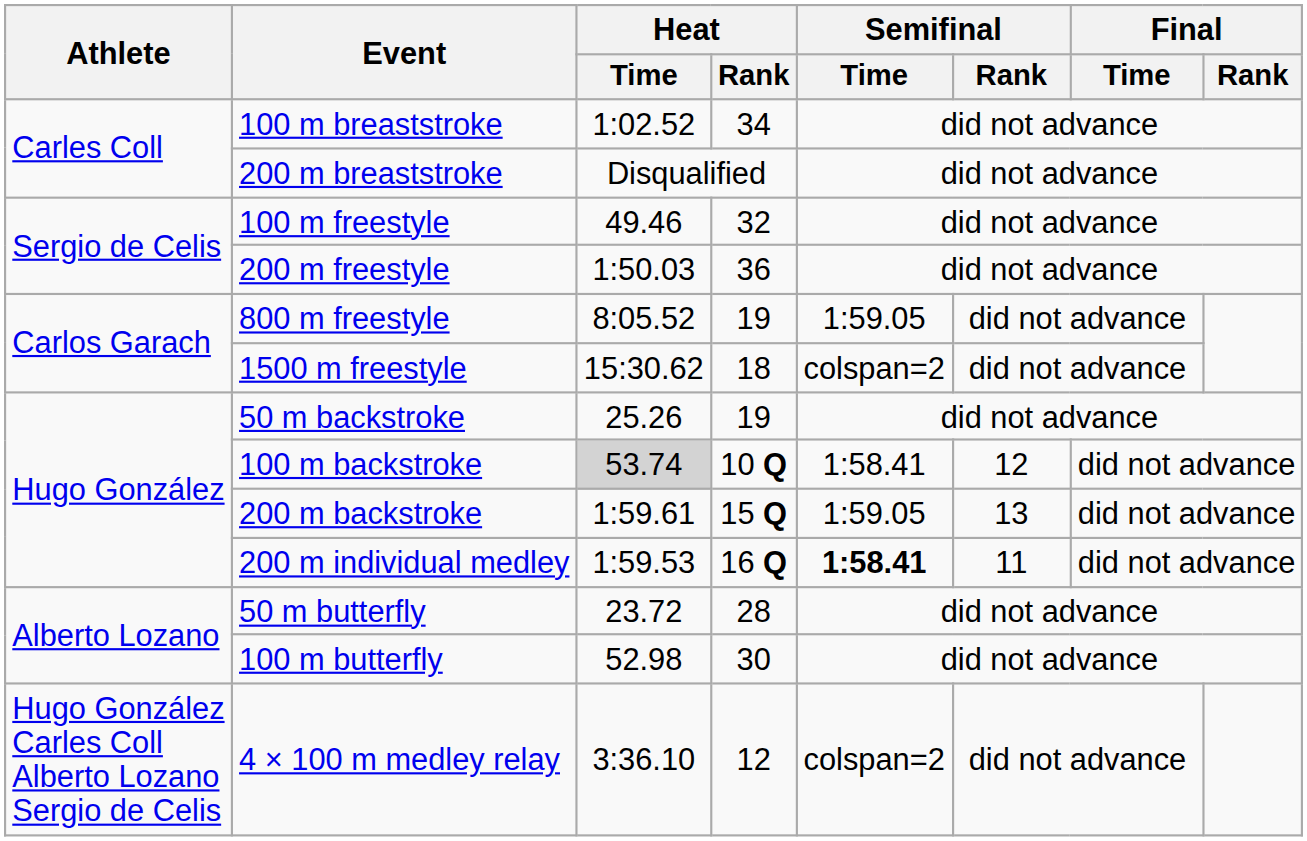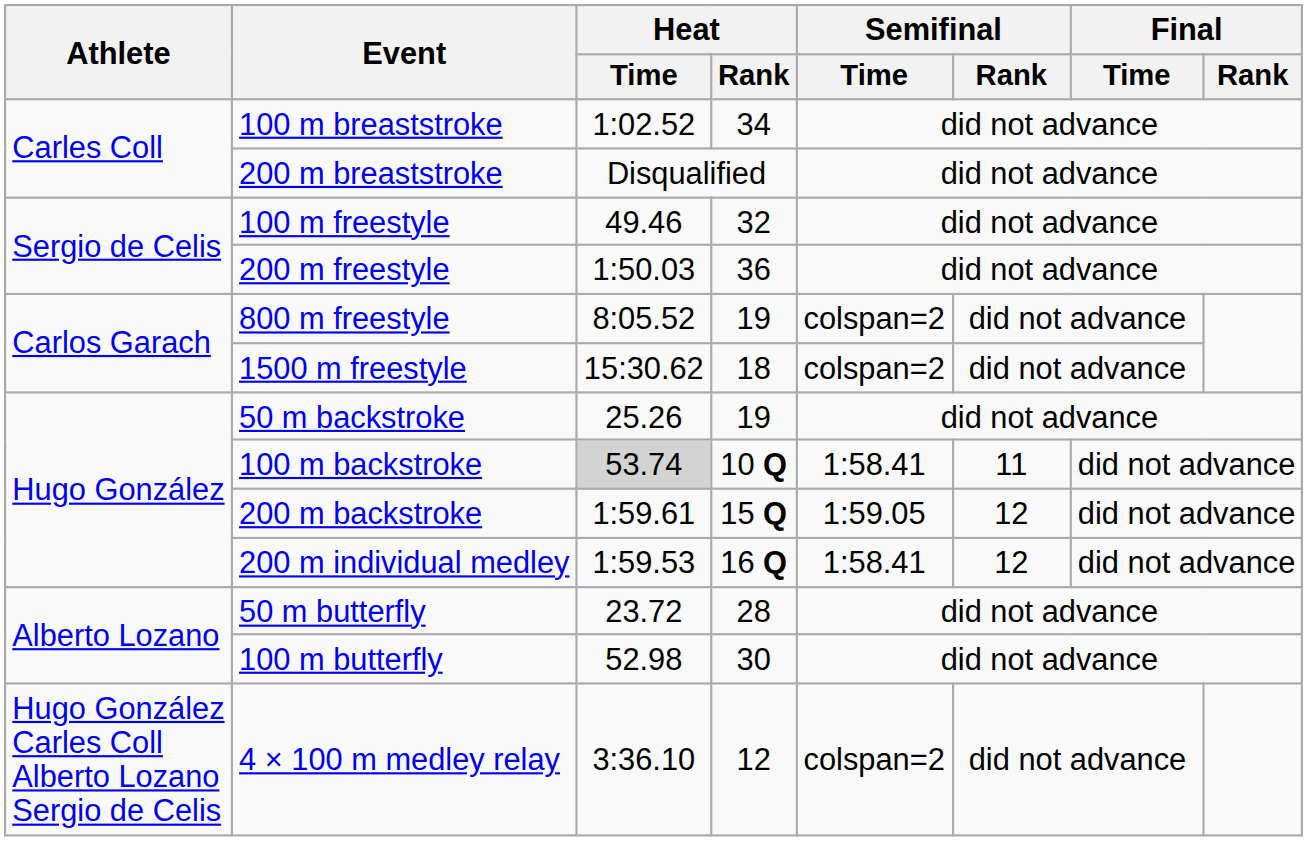(874, 319) 1:59.05 -> (874, 319) colspan=2
(1011, 465) 12 -> (1011, 465) 11
(1011, 514) 13 -> (1011, 514) 12
(874, 563) bold -> (874, 563) normal
(1011, 563) 11 -> (1011, 563) 12
